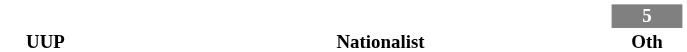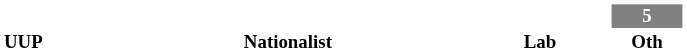+ column: (540, 16)
